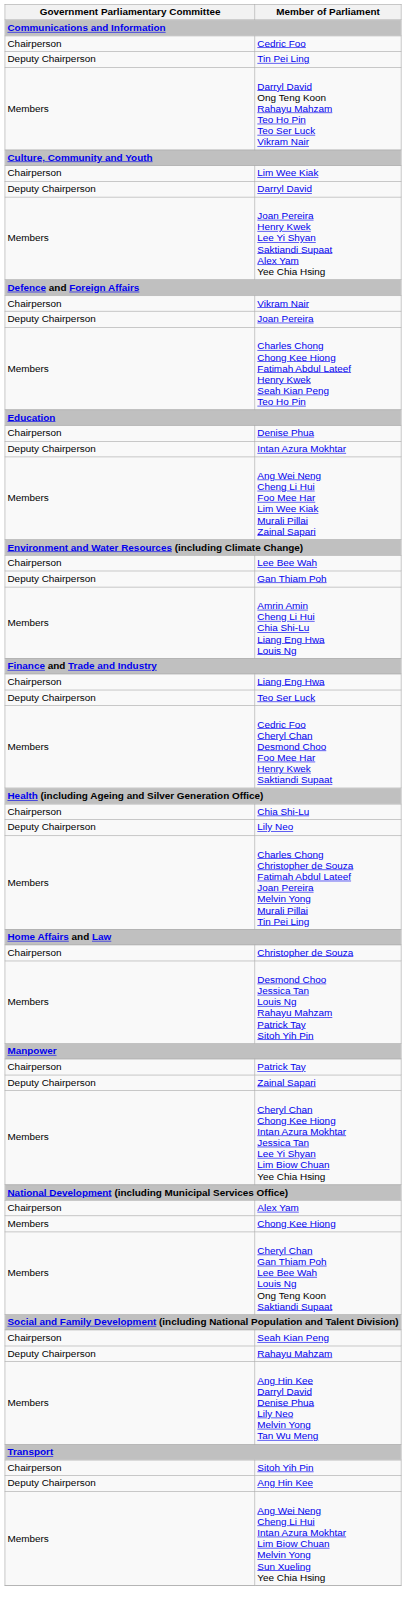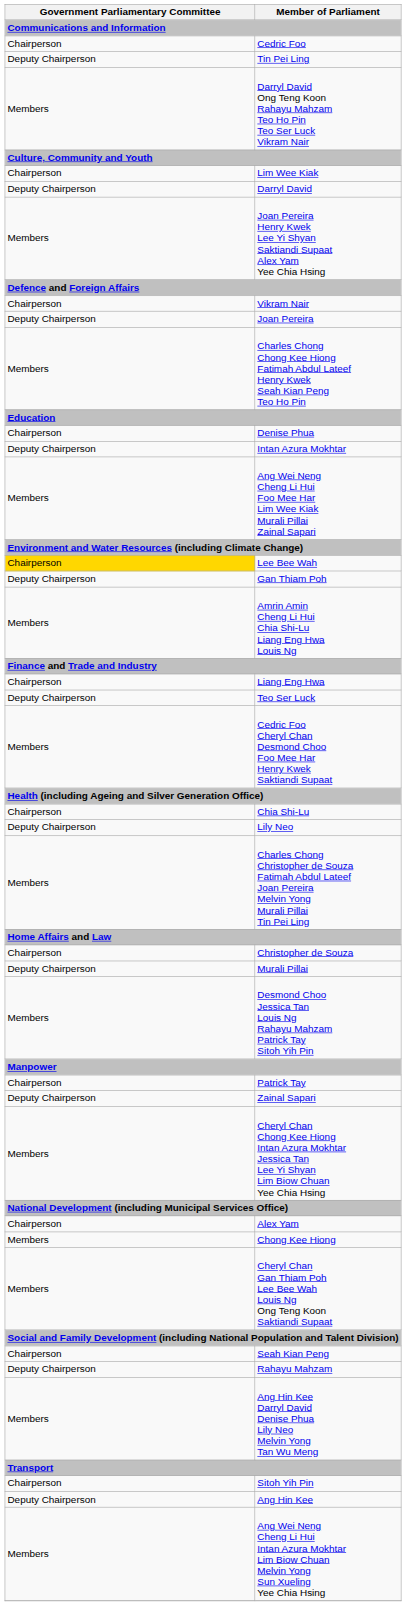(34, 563) no background -> (34, 563) gold background
+ row: (283, 968)
